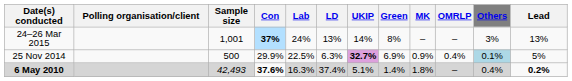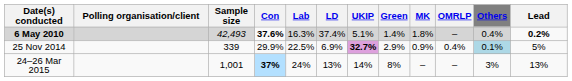rows swapped: (39, 39) <-> (39, 70)
(231, 57) 500 -> (231, 48) 339
(332, 57) 6.3% -> (332, 48) 6.9%
(394, 57) 6.9% -> (394, 48) 2.9%
